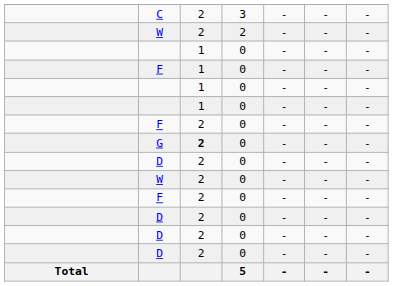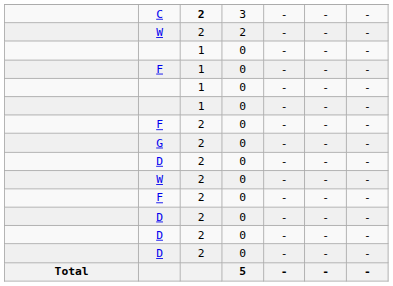(201, 14) normal -> (201, 14) bold
(201, 143) bold -> (201, 143) normal
